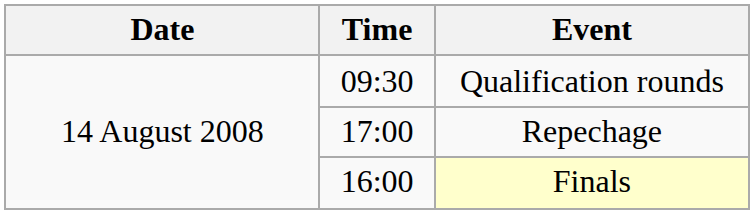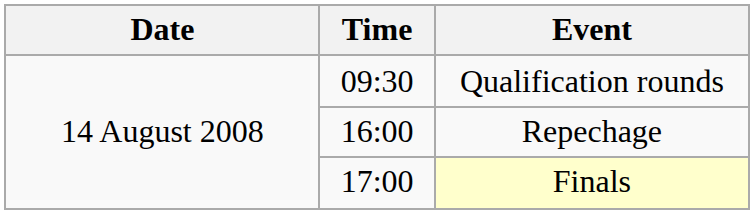(377, 131) 17:00 -> (377, 131) 16:00
(377, 182) 16:00 -> (377, 182) 17:00
